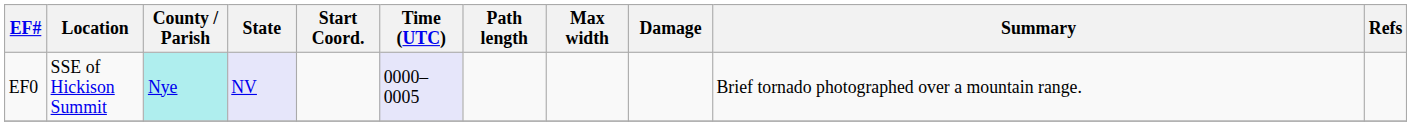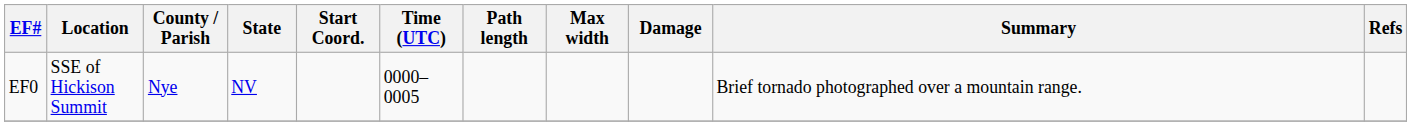(163, 86) paleturquoise background -> (163, 86) no background
(244, 86) lavender background -> (244, 86) no background
(406, 86) lavender background -> (406, 86) no background
